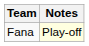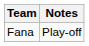(62, 32) lightyellow background -> (62, 32) no background
